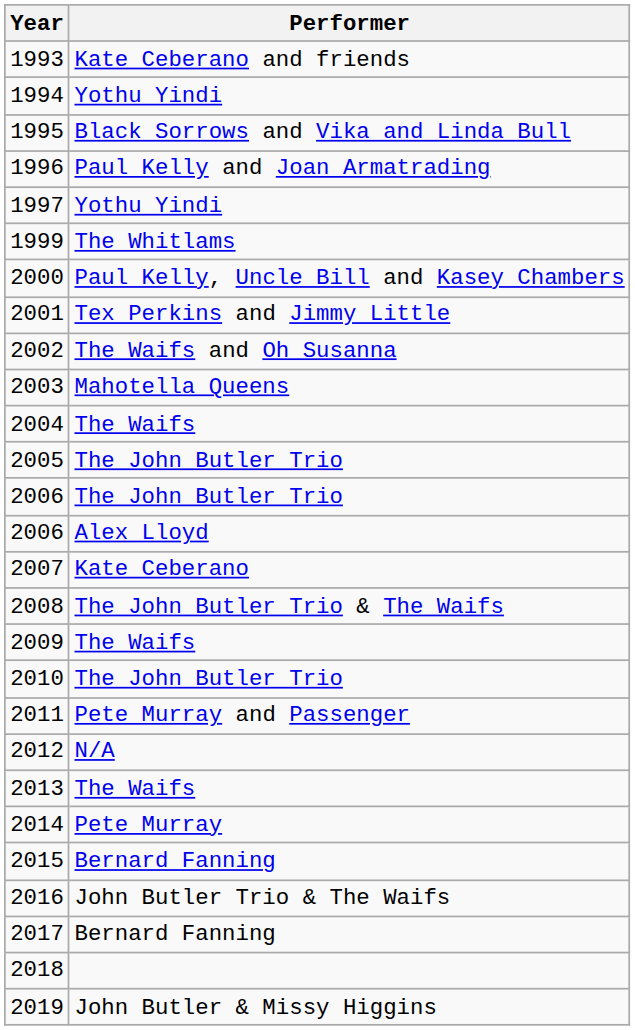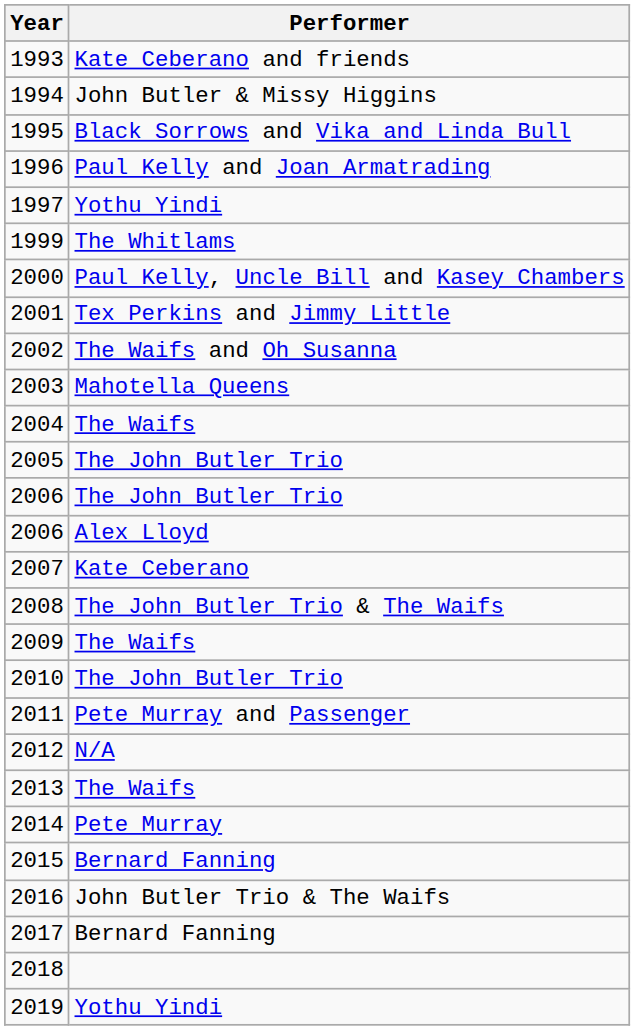(148, 96) Yothu Yindi -> (256, 96) John Butler & Missy Higgins
(256, 1007) John Butler & Missy Higgins -> (148, 1007) Yothu Yindi
